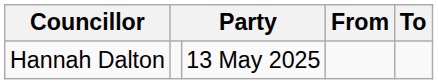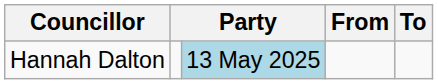(253, 59) no background -> (253, 59) lightblue background
